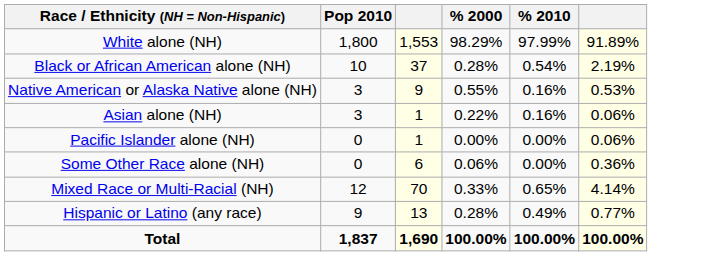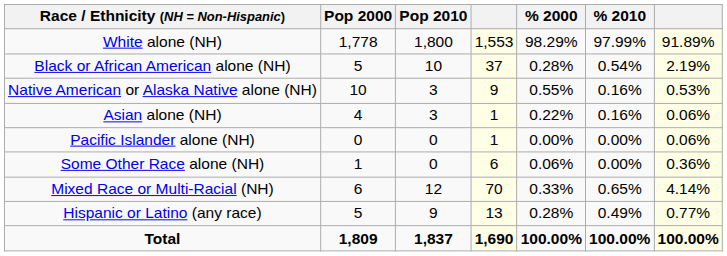+ column: (358, 16)
